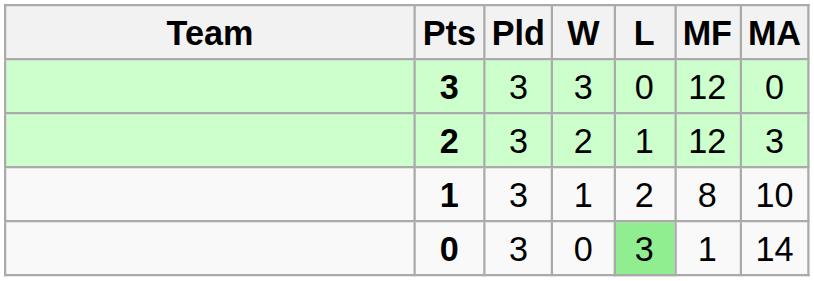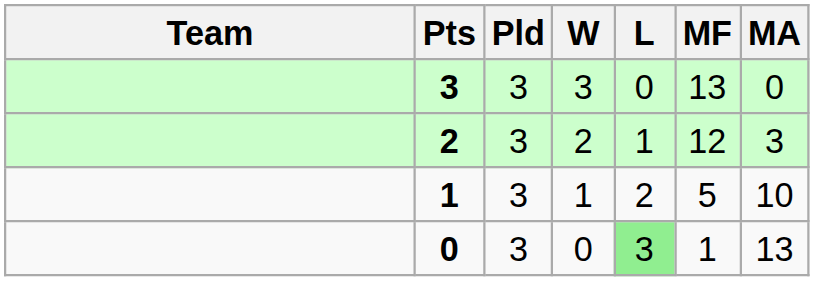(707, 87) 12 -> (707, 87) 13
(707, 195) 8 -> (707, 195) 5
(774, 249) 14 -> (774, 249) 13
